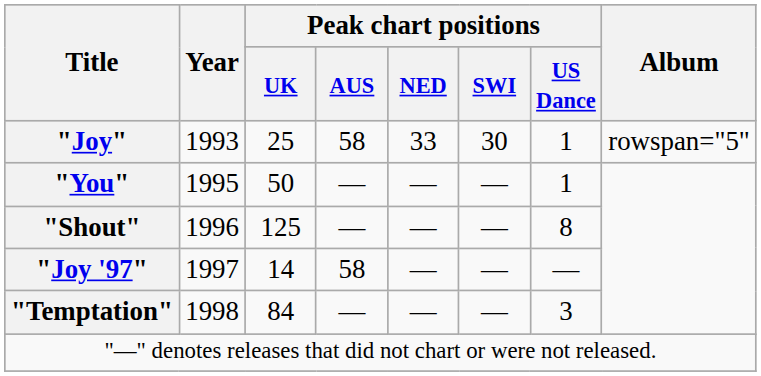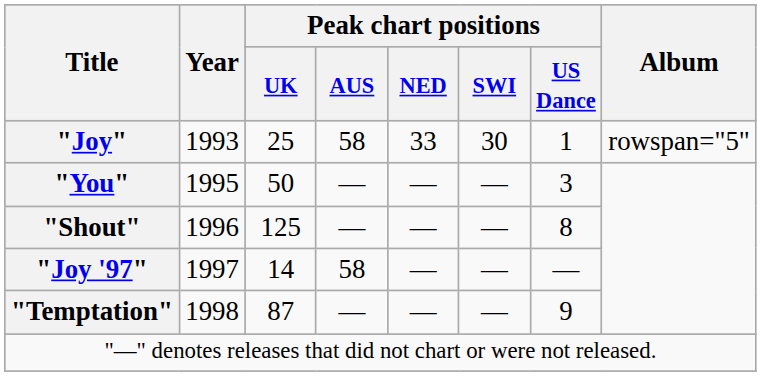(566, 183) 1 -> (566, 183) 3
(281, 311) 84 -> (281, 311) 87
(566, 311) 3 -> (566, 311) 9
